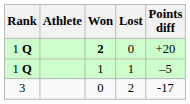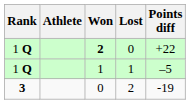(165, 48) +20 -> (165, 48) +22
(22, 88) normal -> (22, 88) bold
(165, 88) -17 -> (165, 88) -19
